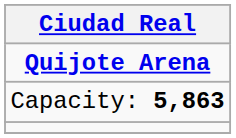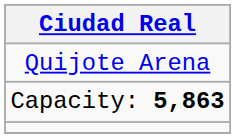(118, 63) bold -> (118, 63) normal
